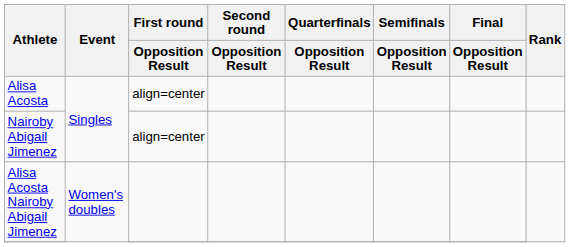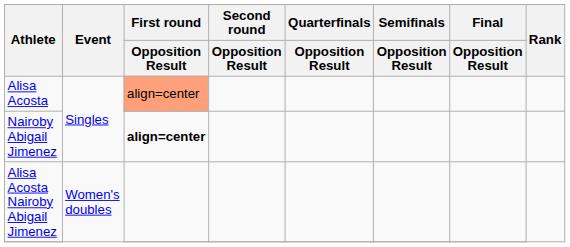(168, 94) no background -> (163, 94) lightsalmon background
(168, 137) normal -> (166, 137) bold
